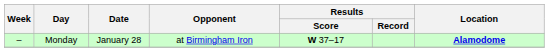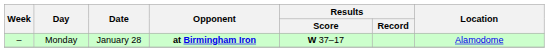(214, 41) normal -> (214, 41) bold
(479, 41) bold -> (479, 41) normal
